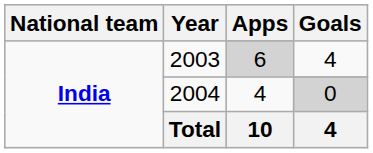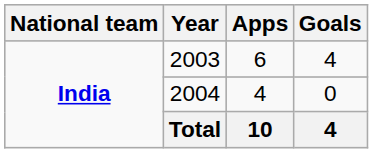(260, 59) lightgrey background -> (260, 59) no background
(330, 94) lightgrey background -> (330, 94) no background
